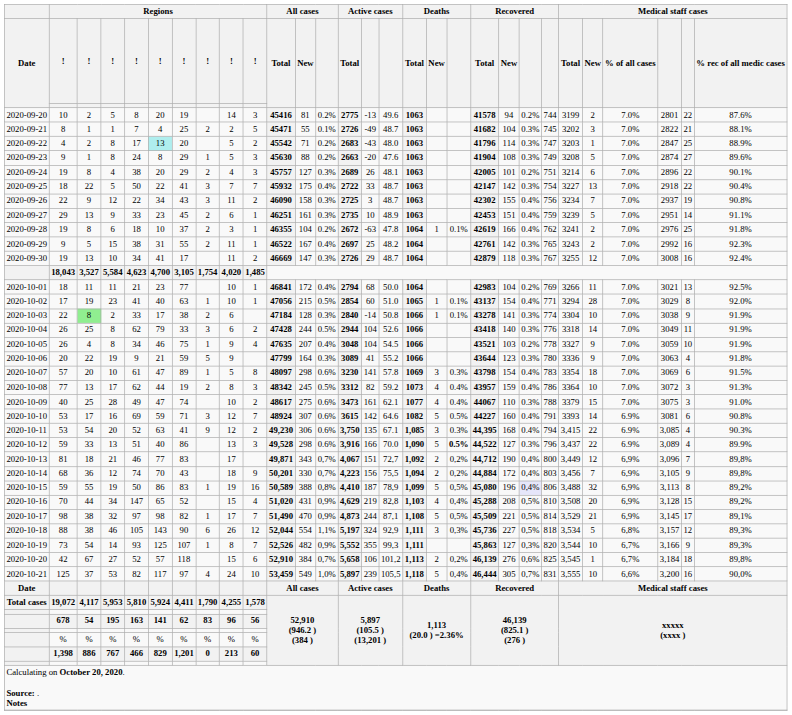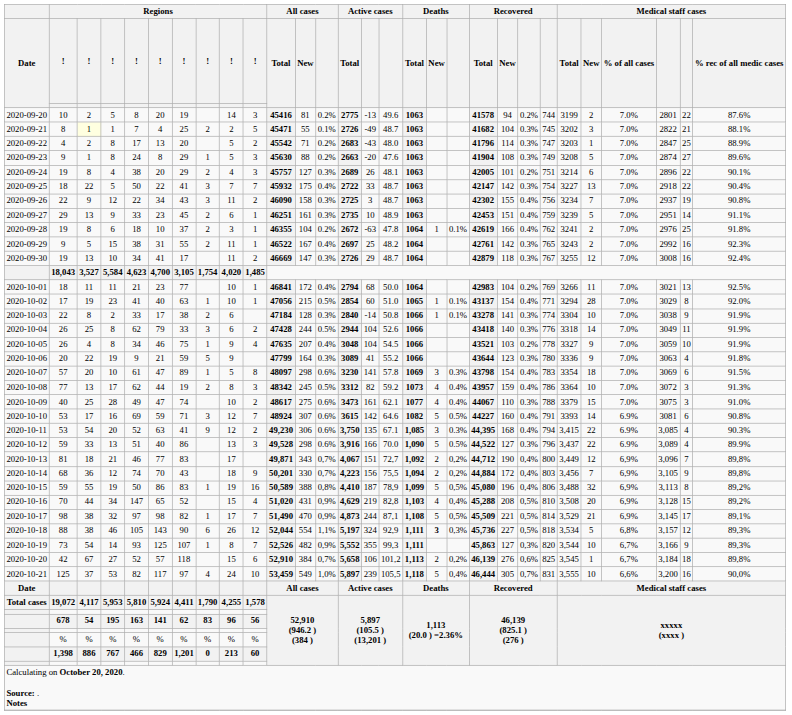(89, 129) no background -> (89, 129) lightyellow background
(160, 143) paleturquoise background -> (160, 143) no background
(89, 315) lightgreen background -> (89, 315) no background
(459, 444) bold -> (458, 444) normal
(530, 487) lavender background -> (529, 487) no background
(437, 530) normal -> (437, 530) bold
